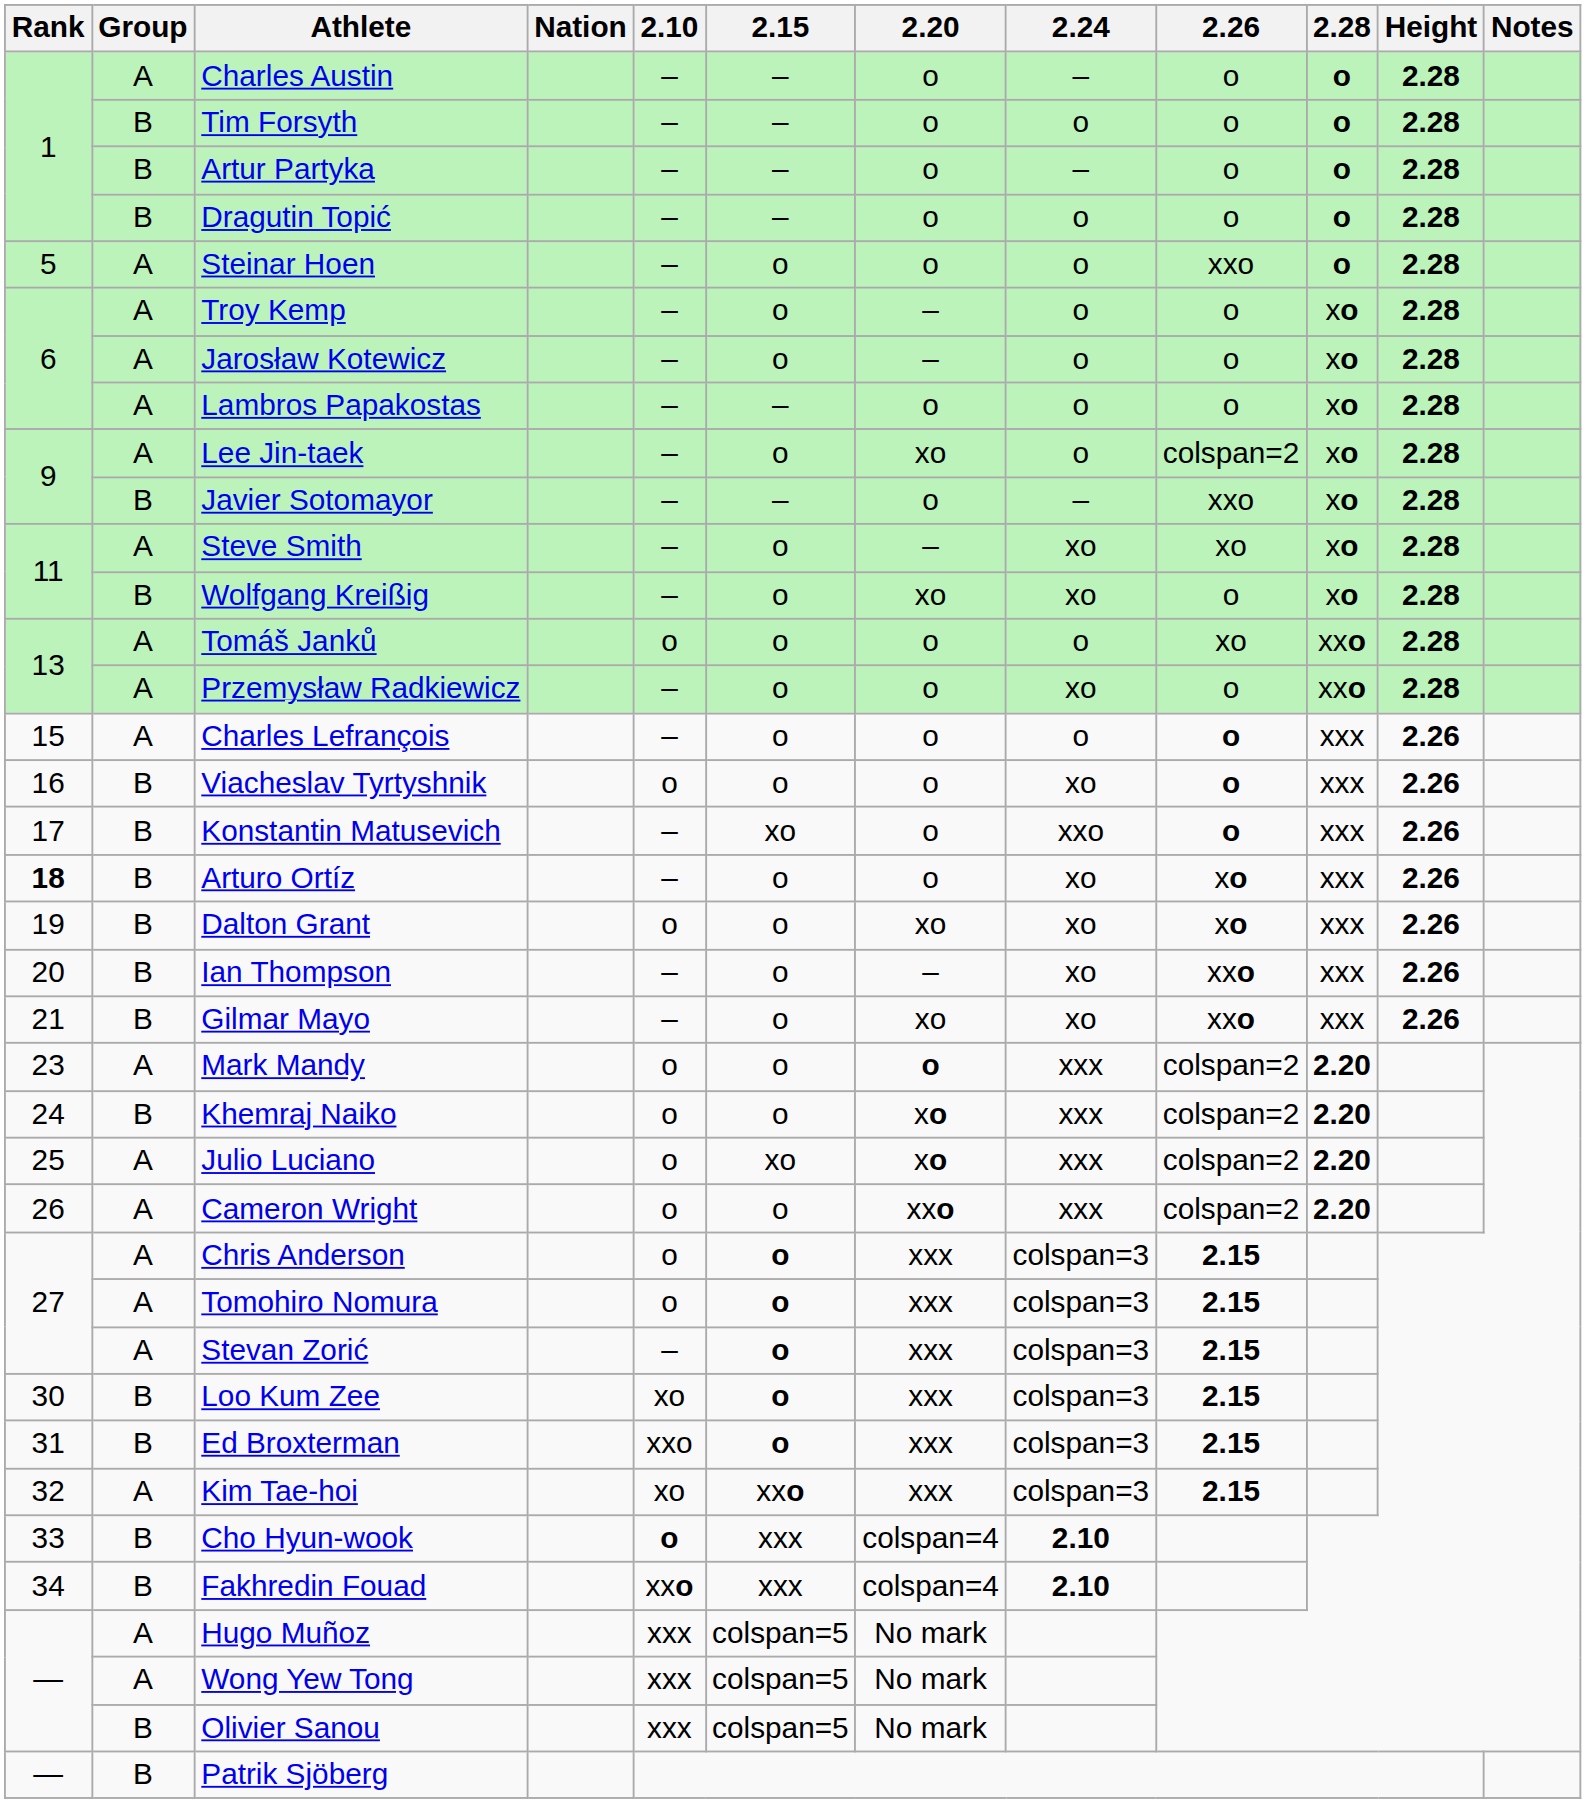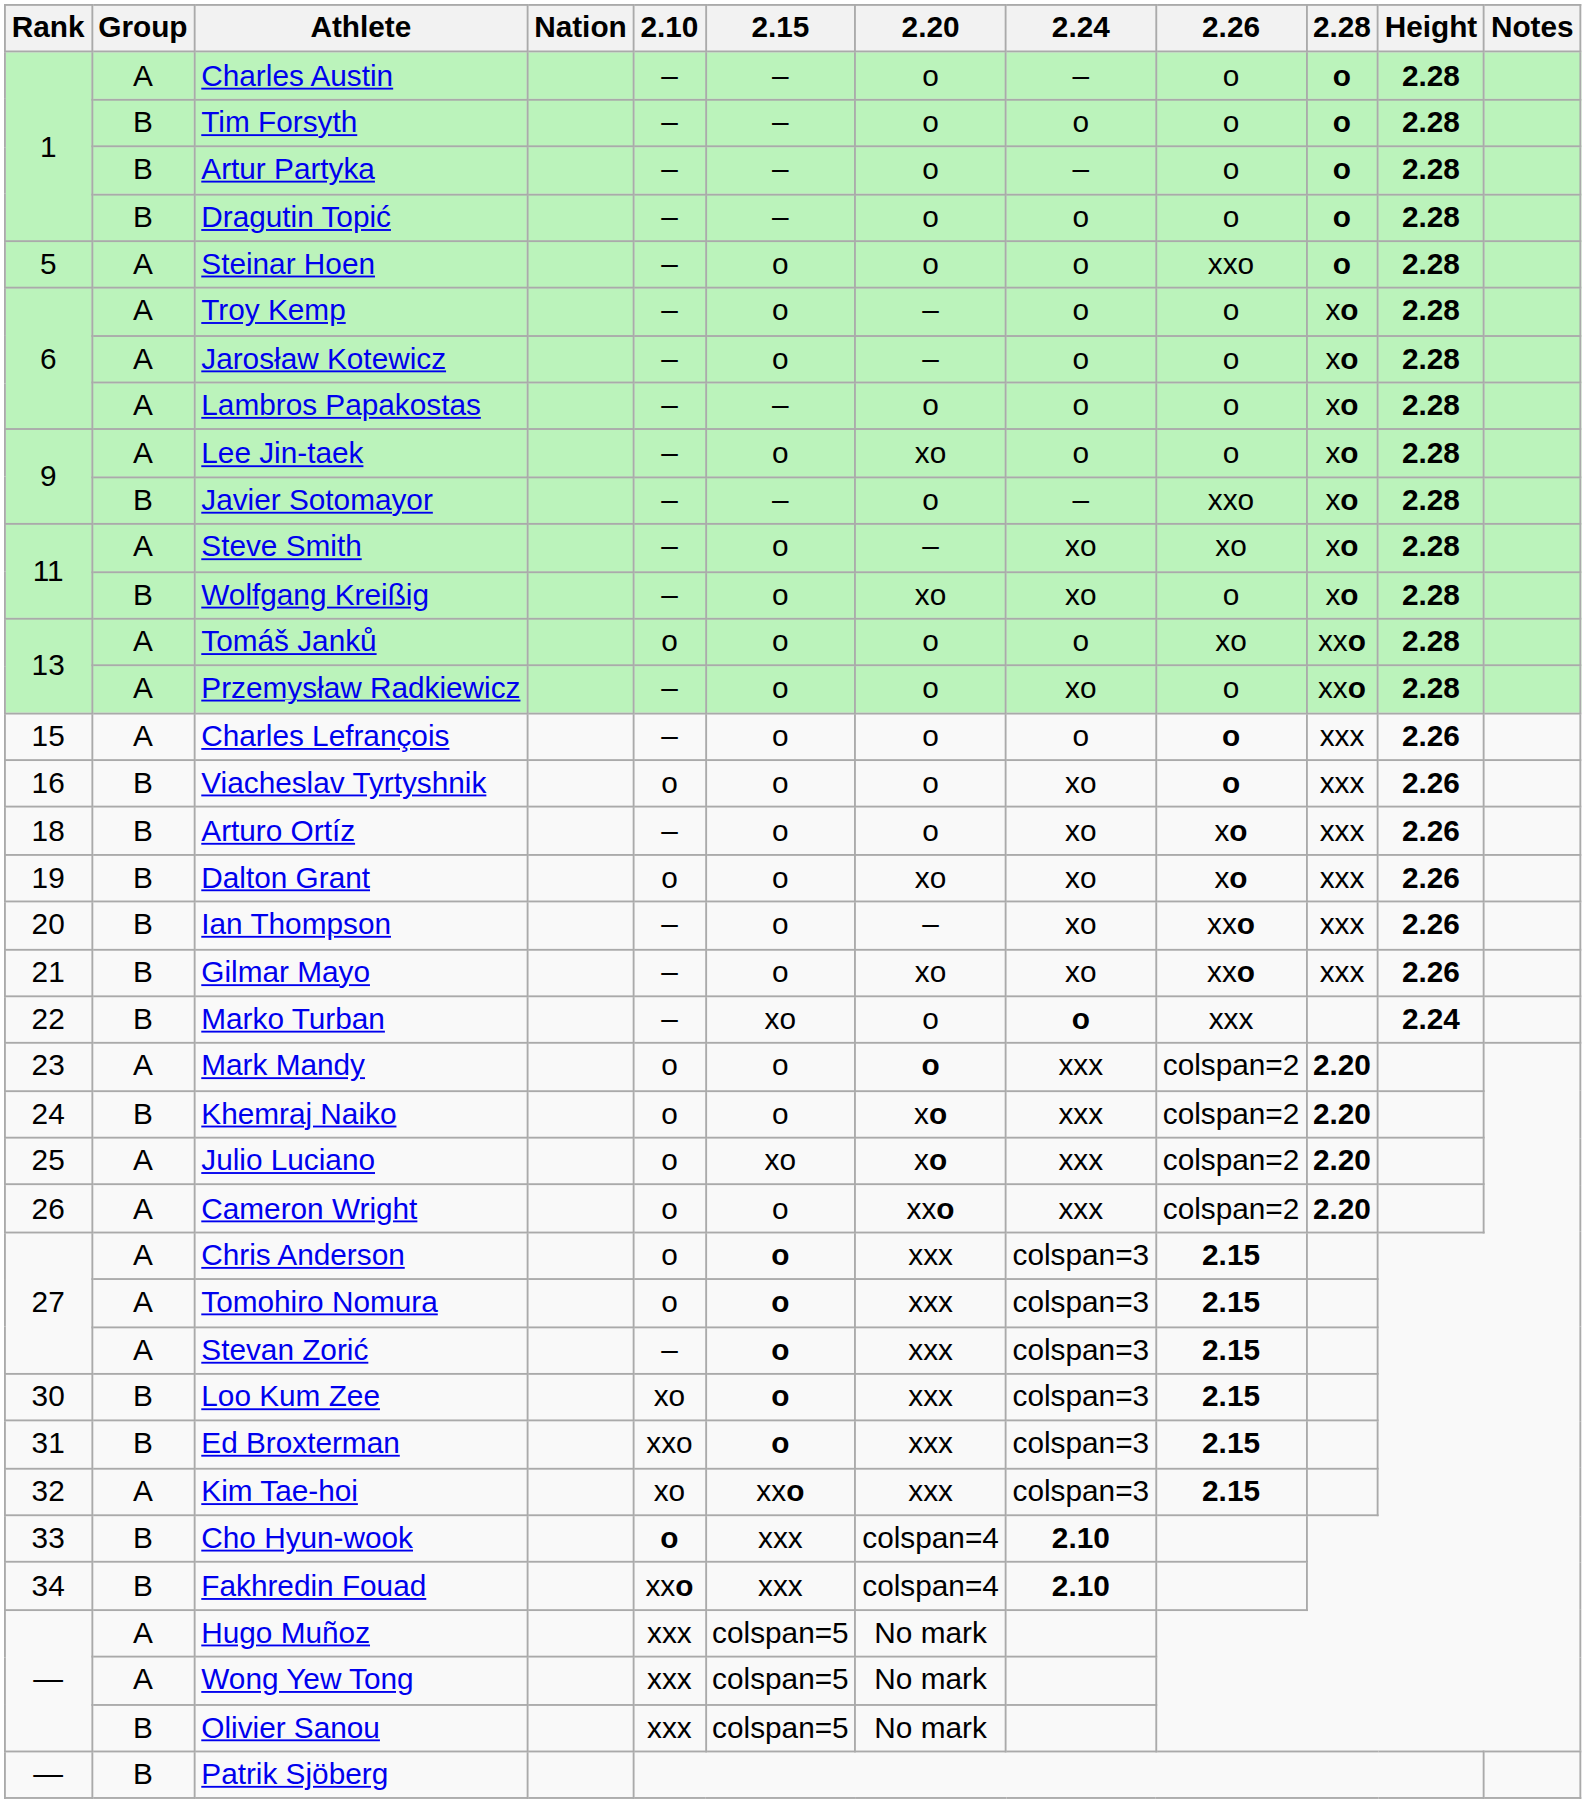(1231, 452) colspan=2 -> (1231, 452) o
- row: (351, 830)
(48, 877) bold -> (48, 830) normal
+ row: (293, 1019)
